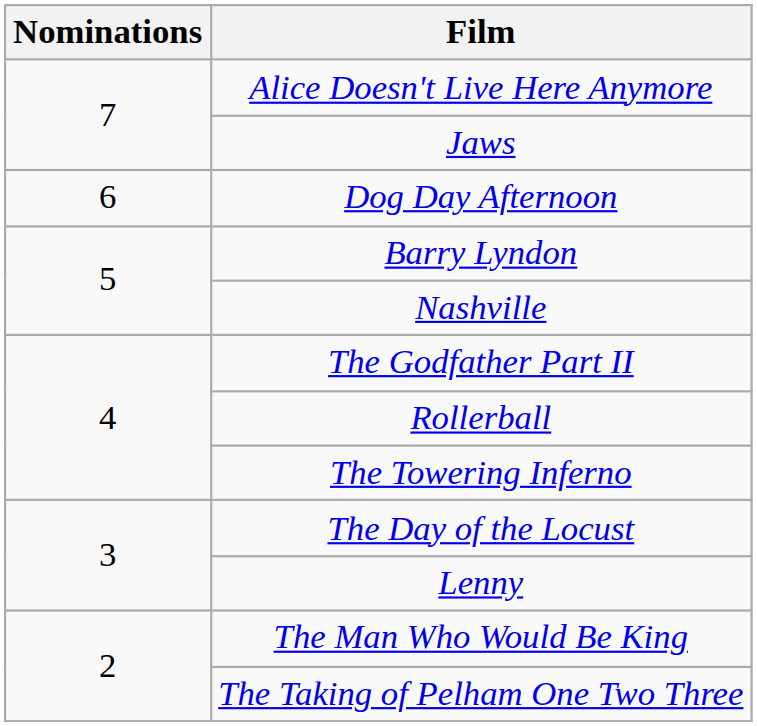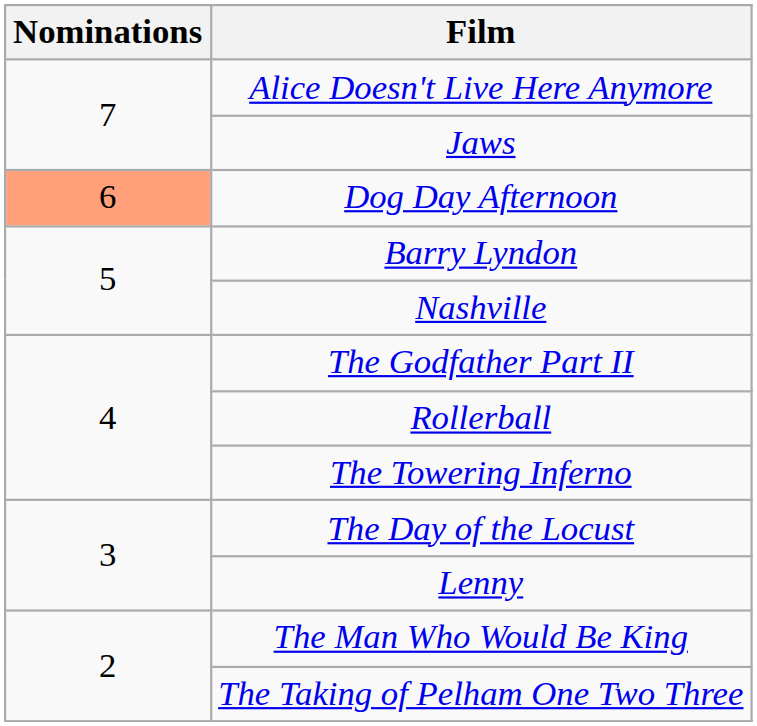(108, 197) no background -> (108, 197) lightsalmon background
